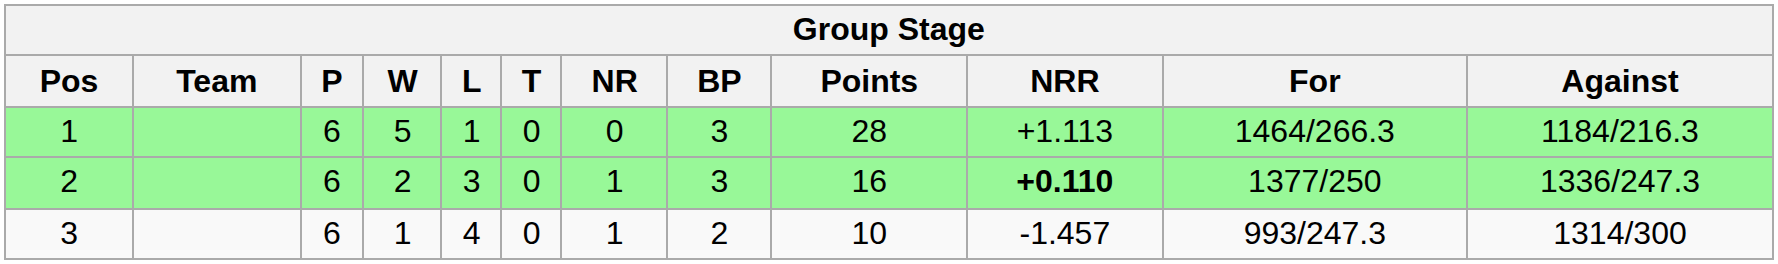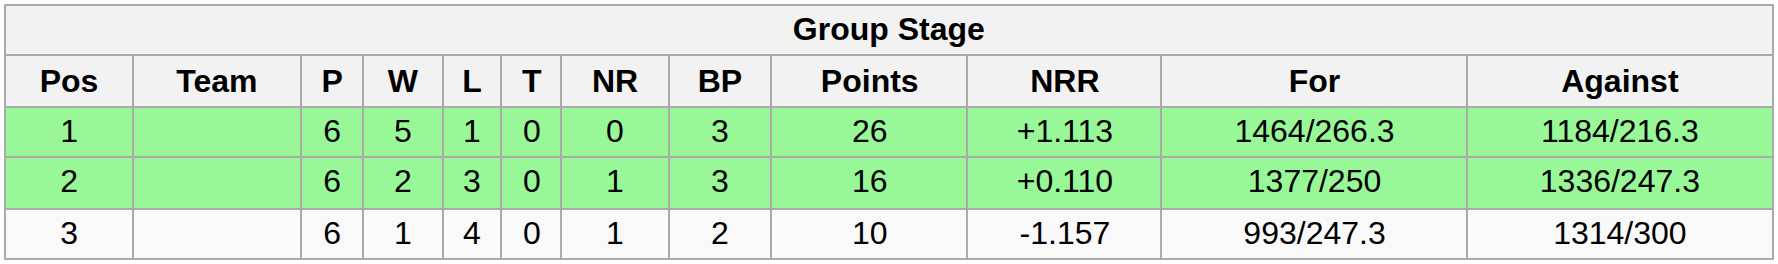(869, 131) 28 -> (870, 131) 26
(1065, 182) bold -> (1065, 182) normal
(1065, 232) -1.457 -> (1065, 232) -1.157
